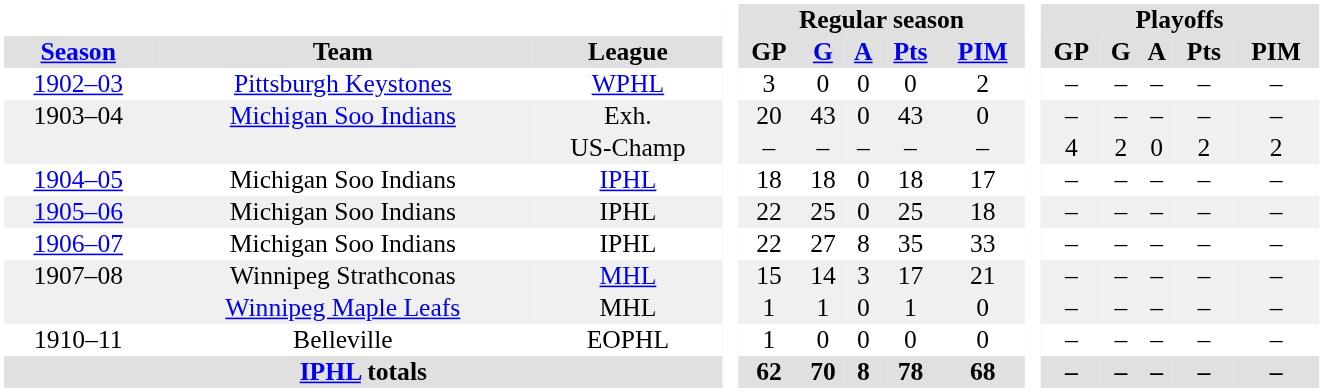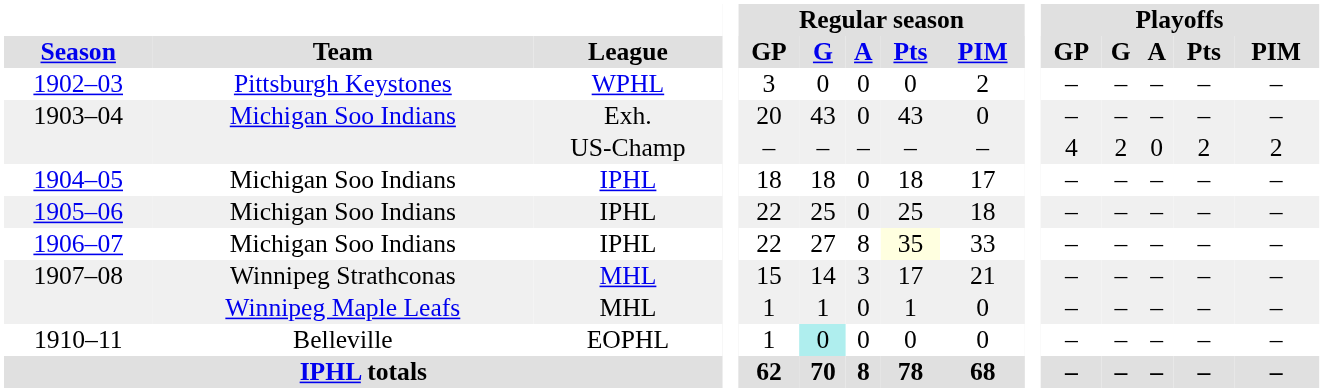(910, 243) no background -> (910, 243) lightyellow background
(823, 339) no background -> (823, 339) paleturquoise background
